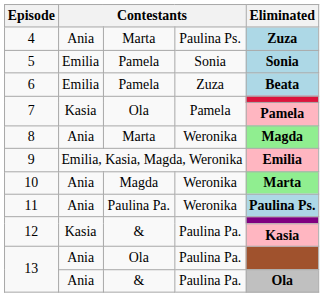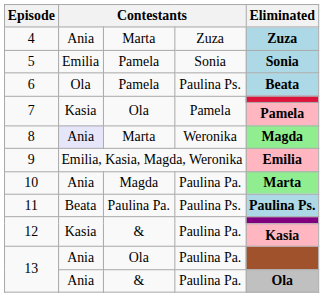(210, 38) Paulina Ps. -> (210, 38) Zuza
(81, 84) Emilia -> (81, 84) Ola
(210, 84) Zuza -> (210, 84) Paulina Ps.
(81, 136) no background -> (81, 136) lavender background
(210, 182) Weronika -> (210, 182) Paulina Pa.
(81, 205) Ania -> (81, 205) Beata
(210, 205) Weronika -> (210, 205) Paulina Ps.
